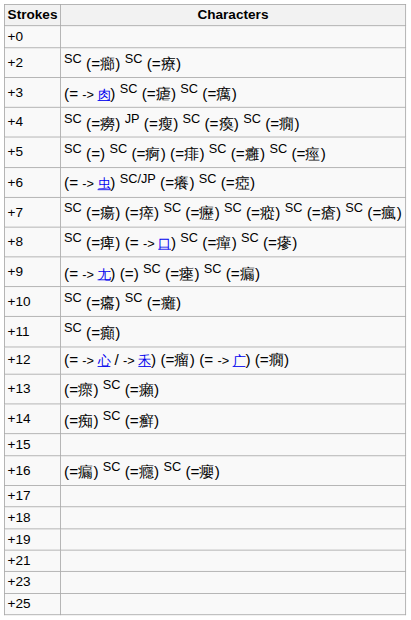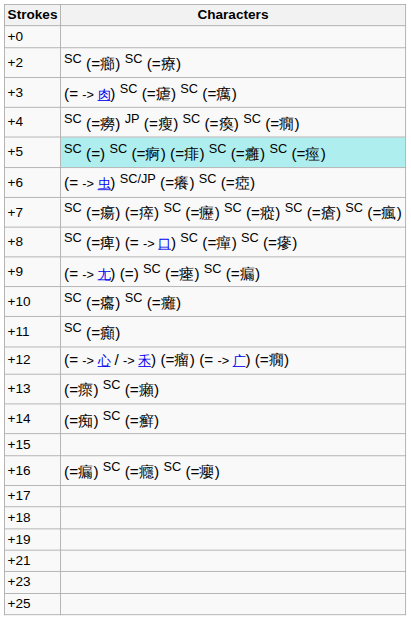(195, 151) no background -> (195, 151) paleturquoise background
